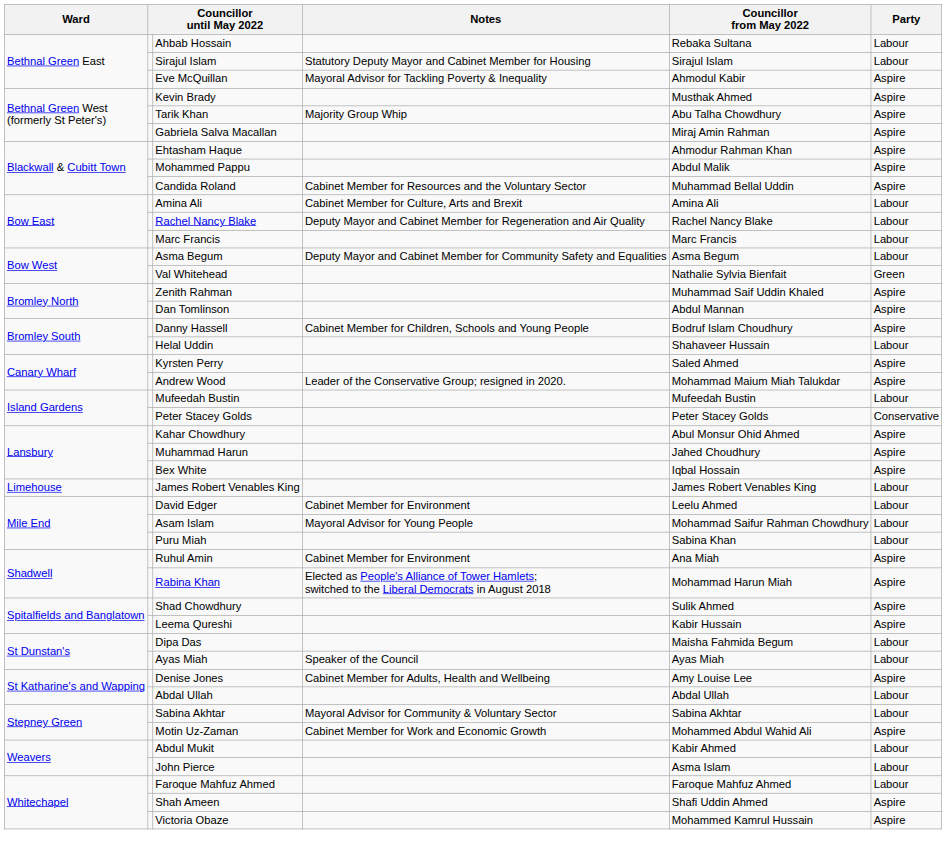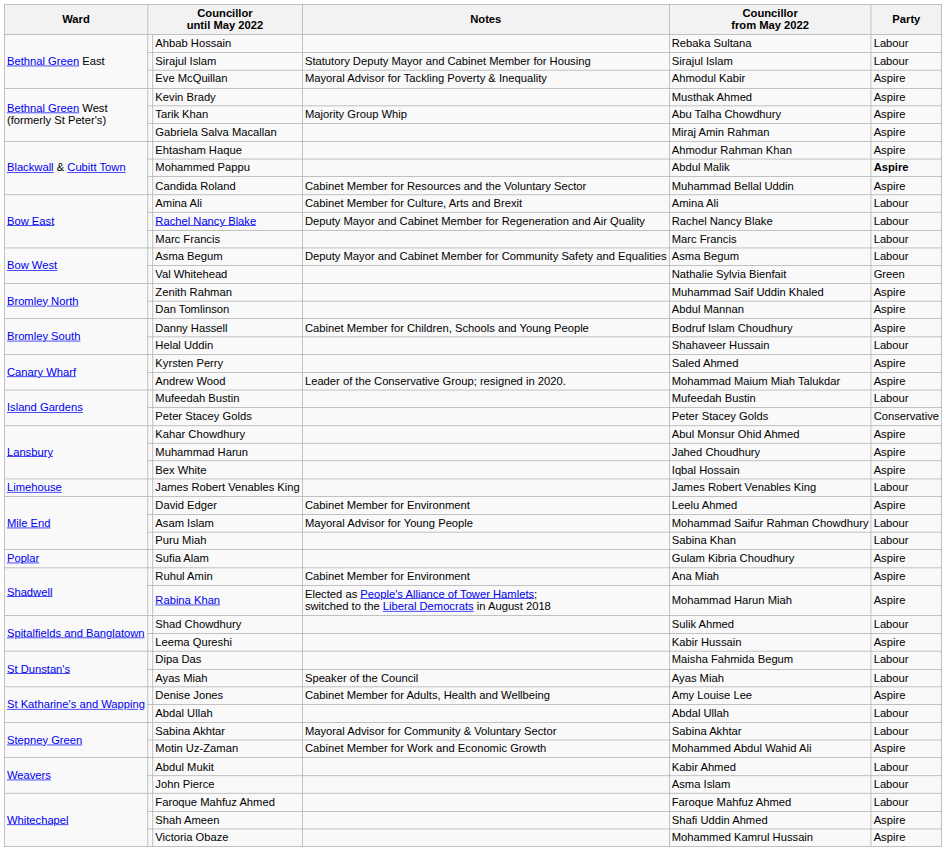(890, 168) normal -> (891, 168) bold
(891, 505) Labour -> (890, 505) Aspire
+ row: (182, 558)
(890, 606) Aspire -> (891, 624) Labour
